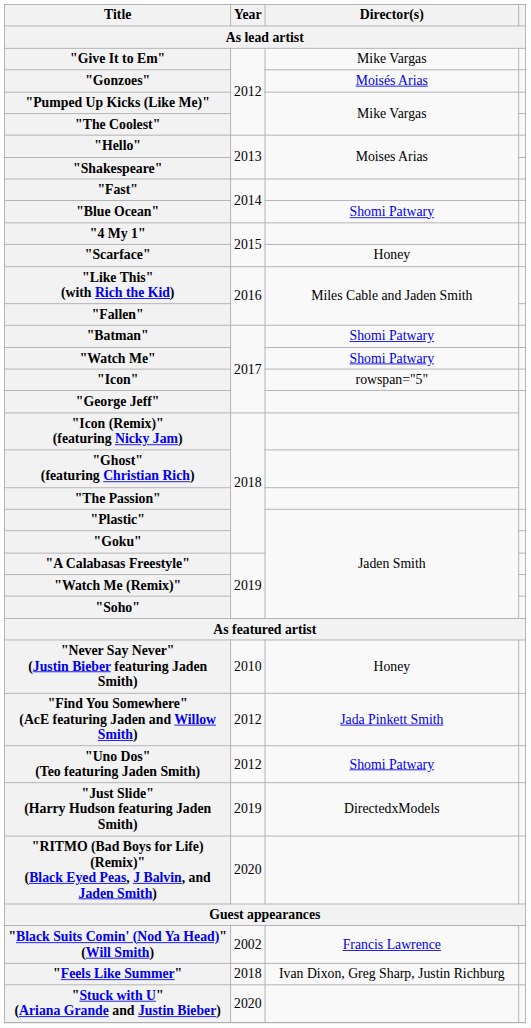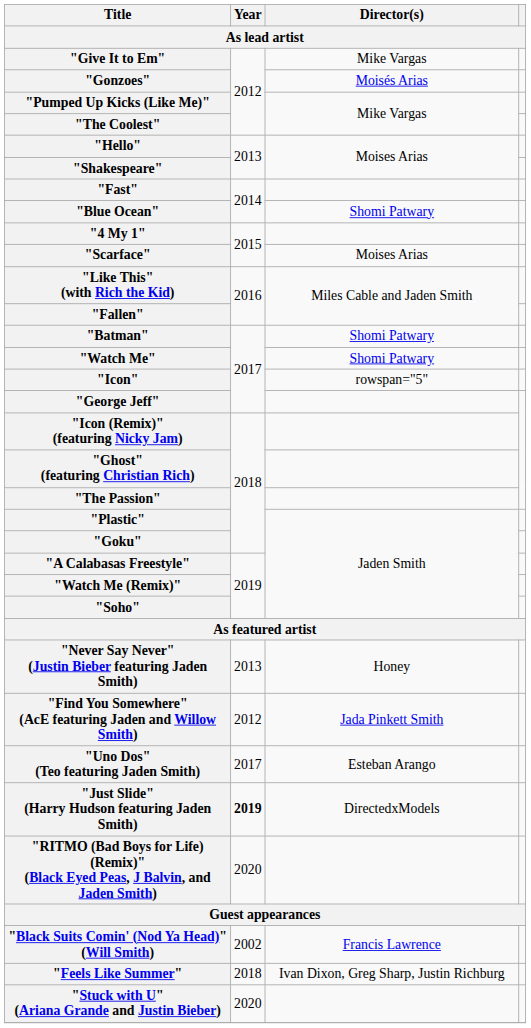(392, 255) Honey -> (392, 255) Moises Arias
(248, 666) 2010 -> (248, 666) 2013
(248, 764) 2012 -> (248, 764) 2017
(392, 764) Shomi Patwary -> (392, 764) Esteban Arango
(248, 809) normal -> (248, 809) bold
